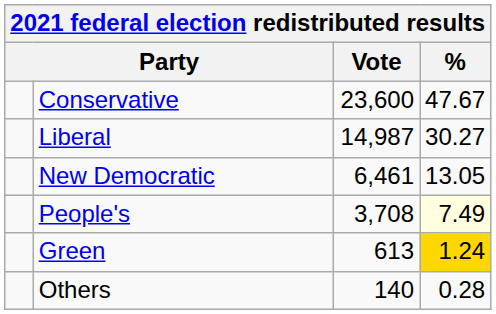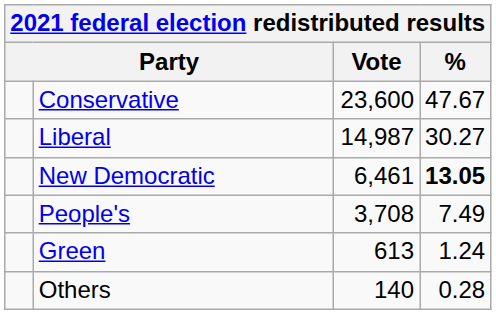(455, 175) normal -> (455, 175) bold
(462, 213) lightyellow background -> (462, 213) no background
(462, 251) gold background -> (462, 251) no background
